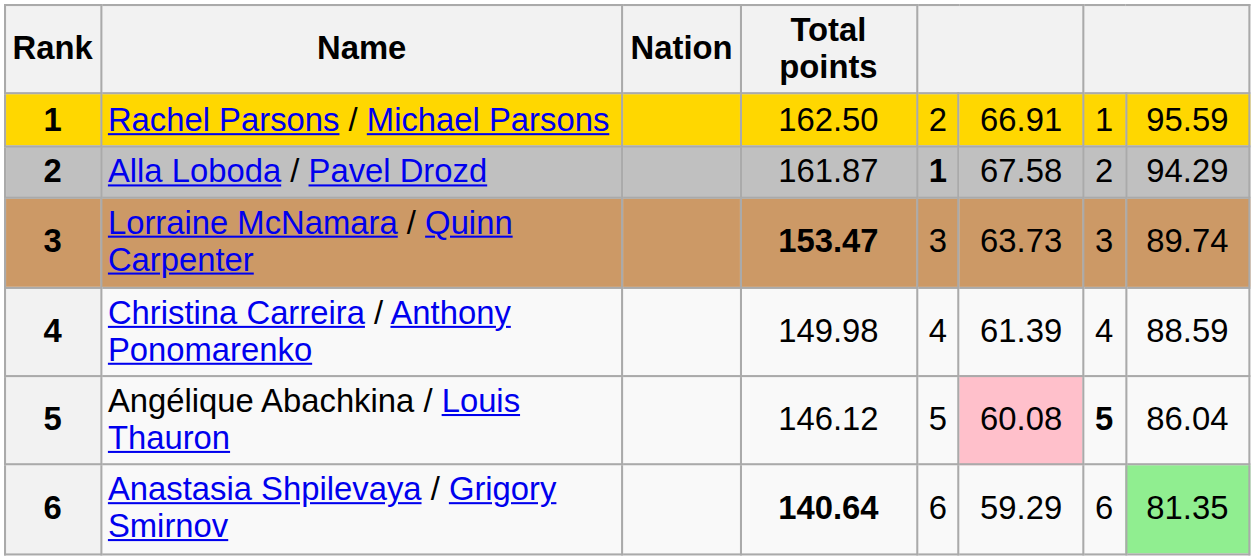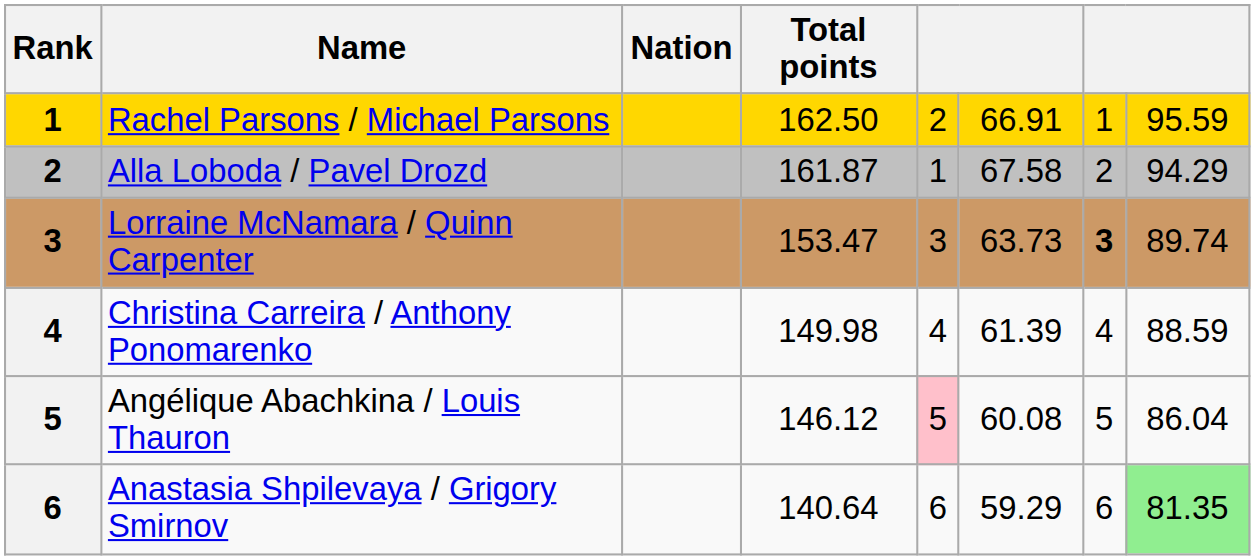(938, 171) bold -> (938, 171) normal
(828, 241) bold -> (828, 241) normal
(1104, 241) normal -> (1104, 241) bold
(938, 419) no background -> (938, 419) pink background
(1021, 419) pink background -> (1021, 419) no background
(1104, 419) bold -> (1104, 419) normal
(828, 508) bold -> (828, 508) normal
